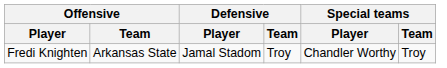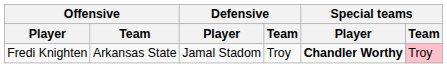(350, 53) normal -> (353, 53) bold
(414, 53) no background -> (420, 53) pink background
